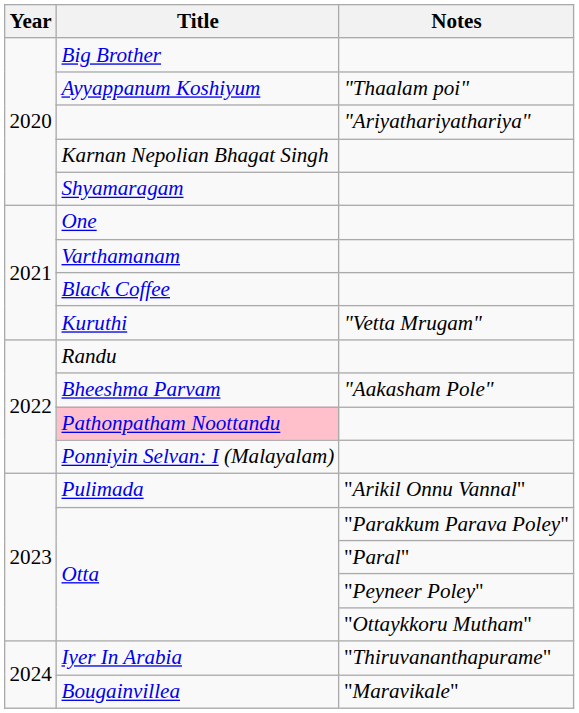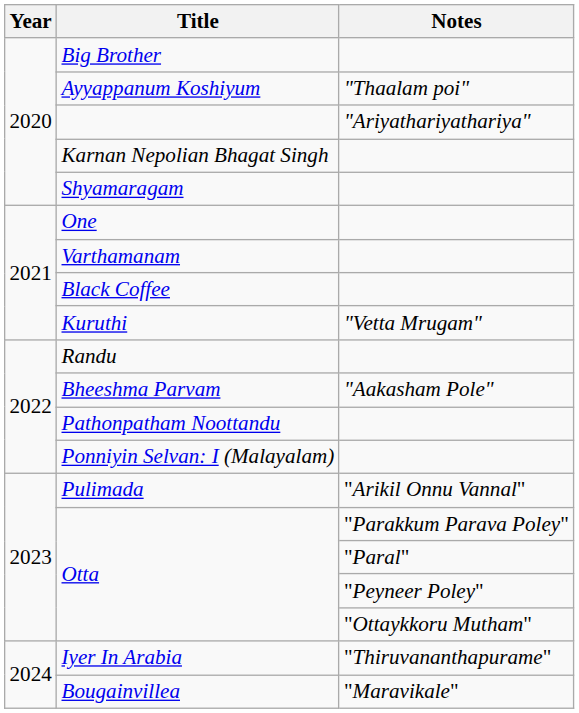(171, 423) pink background -> (171, 423) no background
